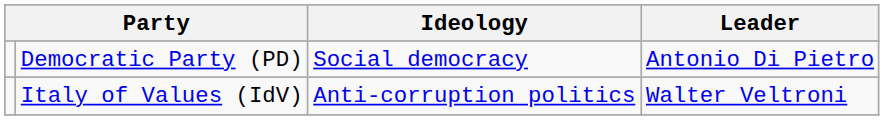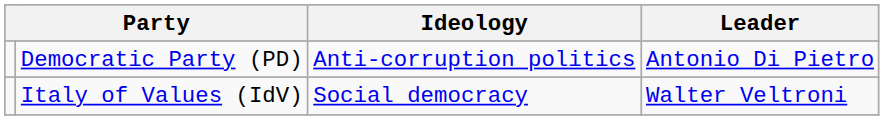(421, 60) Social democracy -> (474, 60) Anti-corruption politics
(474, 96) Anti-corruption politics -> (421, 96) Social democracy
